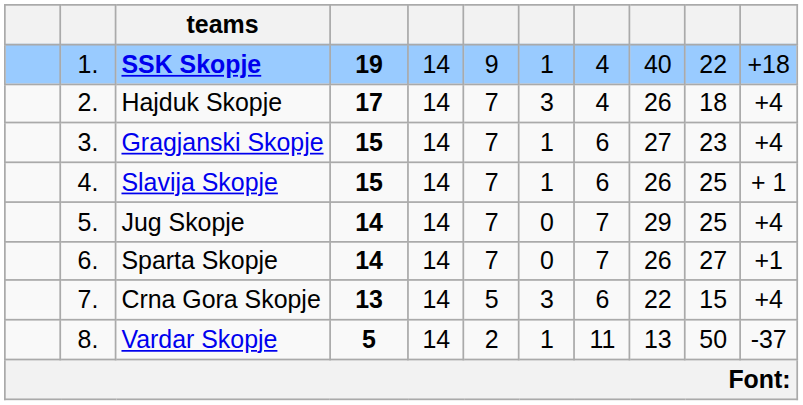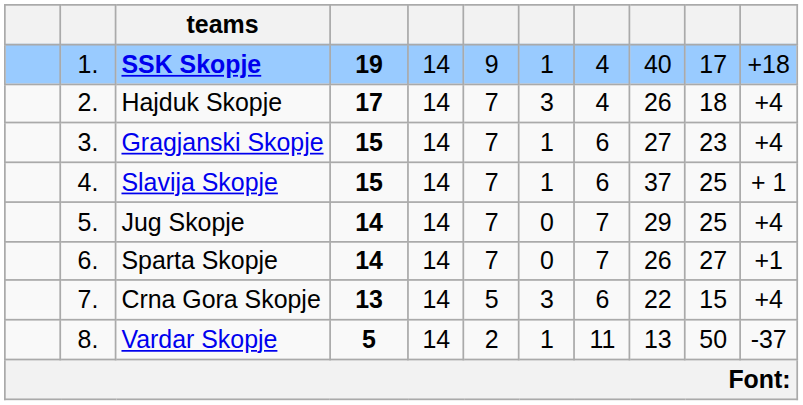(713, 64) 22 -> (713, 64) 17
(658, 182) 26 -> (658, 182) 37
